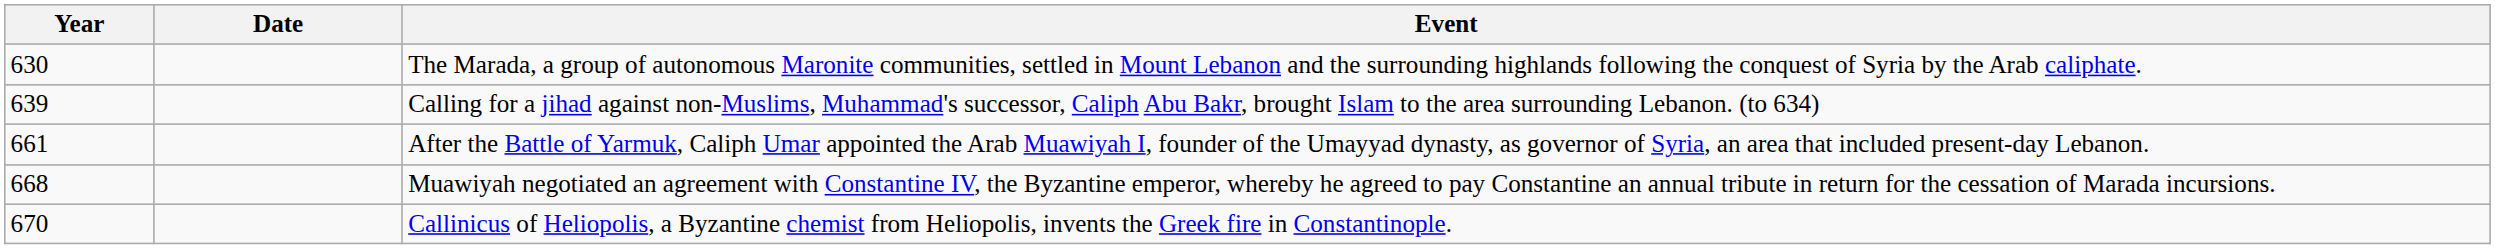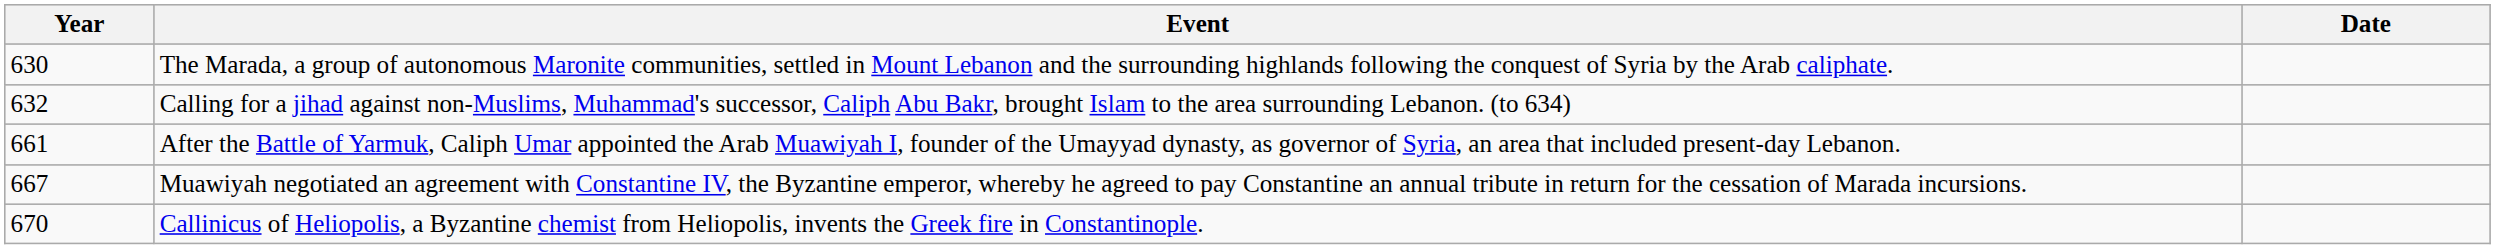columns swapped: (278, 24) <-> (1446, 24)
(29, 104) 639 -> (29, 104) 632
(29, 183) 668 -> (29, 183) 667
